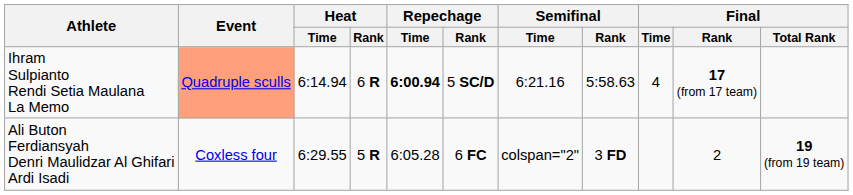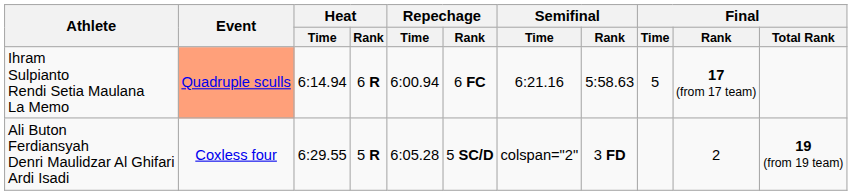(415, 82) bold -> (415, 82) normal
(471, 82) 5 SC/D -> (470, 82) 6 FC
(656, 82) 4 -> (655, 82) 5
(471, 154) 6 FC -> (470, 154) 5 SC/D
